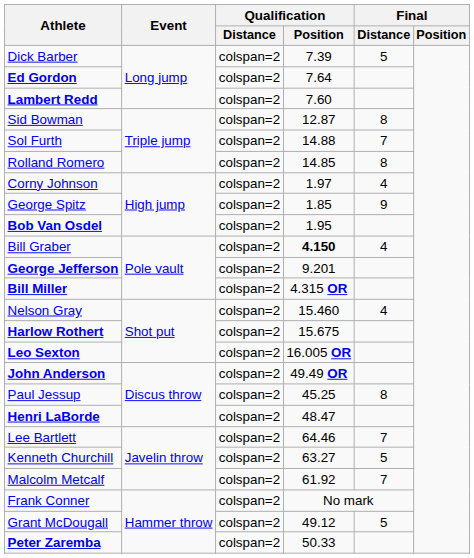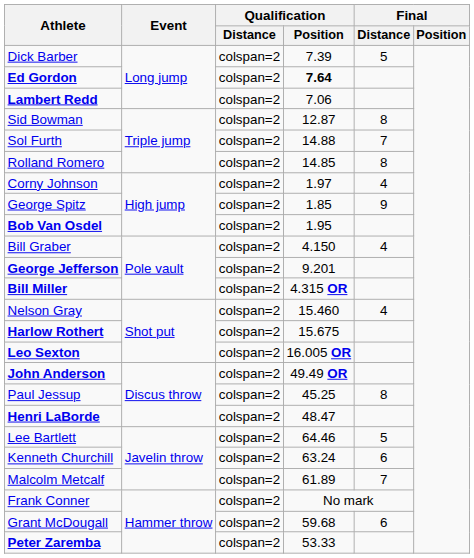(319, 78) normal -> (319, 78) bold
(319, 99) 7.60 -> (319, 99) 7.06
(319, 247) bold -> (319, 247) normal
(384, 437) 7 -> (384, 437) 5
(319, 459) 63.27 -> (319, 459) 63.24
(384, 459) 5 -> (384, 459) 6
(319, 480) 61.92 -> (319, 480) 61.89
(319, 522) 49.12 -> (319, 522) 59.68
(384, 522) 5 -> (384, 522) 6
(319, 543) 50.33 -> (319, 543) 53.33
